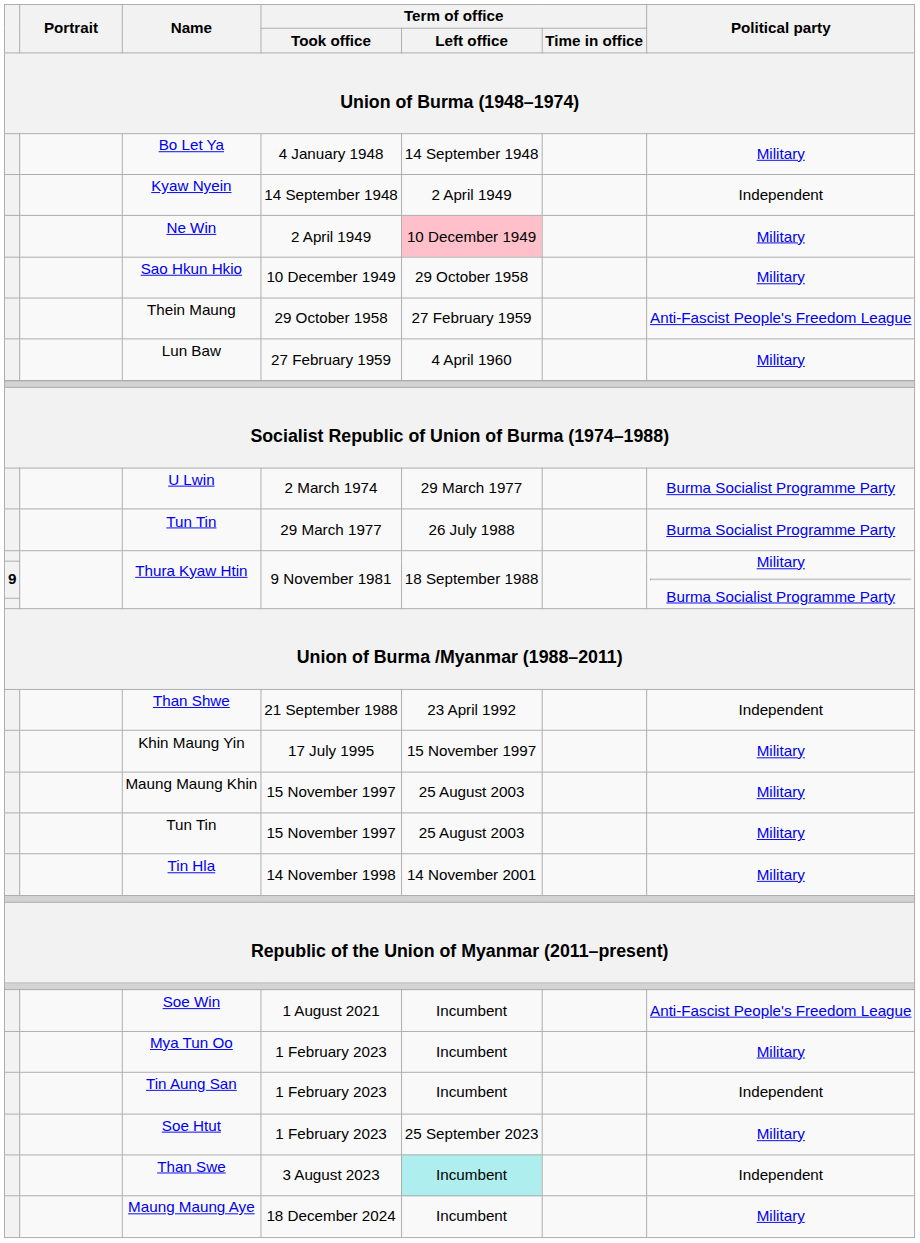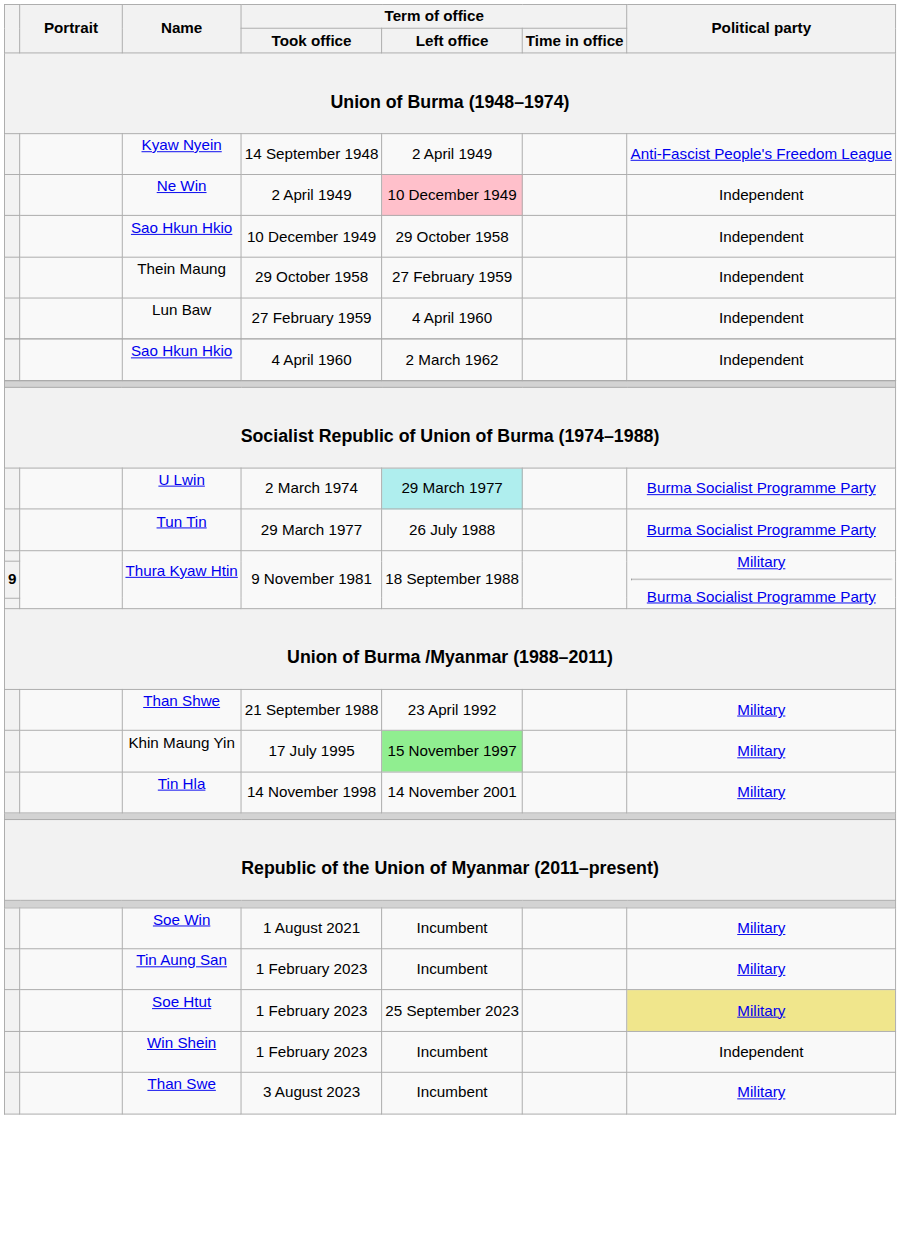- row: (191, 145)
(781, 195) Independent -> (761, 153) Anti-Fascist People's Freedom League
(781, 236) Military -> (761, 195) Independent
(781, 277) Military -> (761, 236) Independent
(781, 318) Anti-Fascist People's Freedom League -> (761, 277) Independent
(781, 359) Military -> (761, 318) Independent
+ row: (182, 351)
(472, 488) no background -> (452, 488) paleturquoise background
(781, 709) Independent -> (761, 709) Military
(472, 751) no background -> (452, 751) lightgreen background
- row: (191, 783)
- row: (191, 825)
(781, 1010) Anti-Fascist People's Freedom League -> (761, 928) Military
- row: (191, 1043)
(781, 1093) Independent -> (761, 969) Military
(781, 1134) no background -> (761, 1010) khaki background
+ row: (182, 1043)
(472, 1175) paleturquoise background -> (452, 1093) no background
(781, 1175) Independent -> (761, 1093) Military
- row: (191, 1208)
